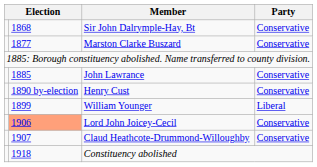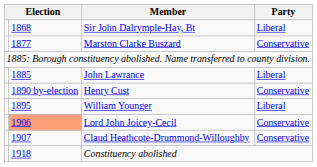(283, 28) Conservative -> (271, 28) Liberal
(283, 75) Conservative -> (271, 75) Liberal
(21, 106) 1899 -> (21, 106) 1895
